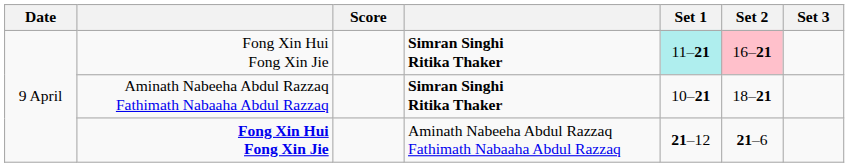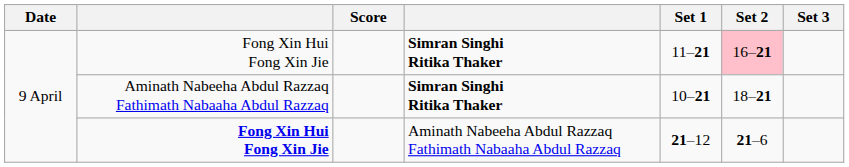(691, 52) paleturquoise background -> (691, 52) no background
